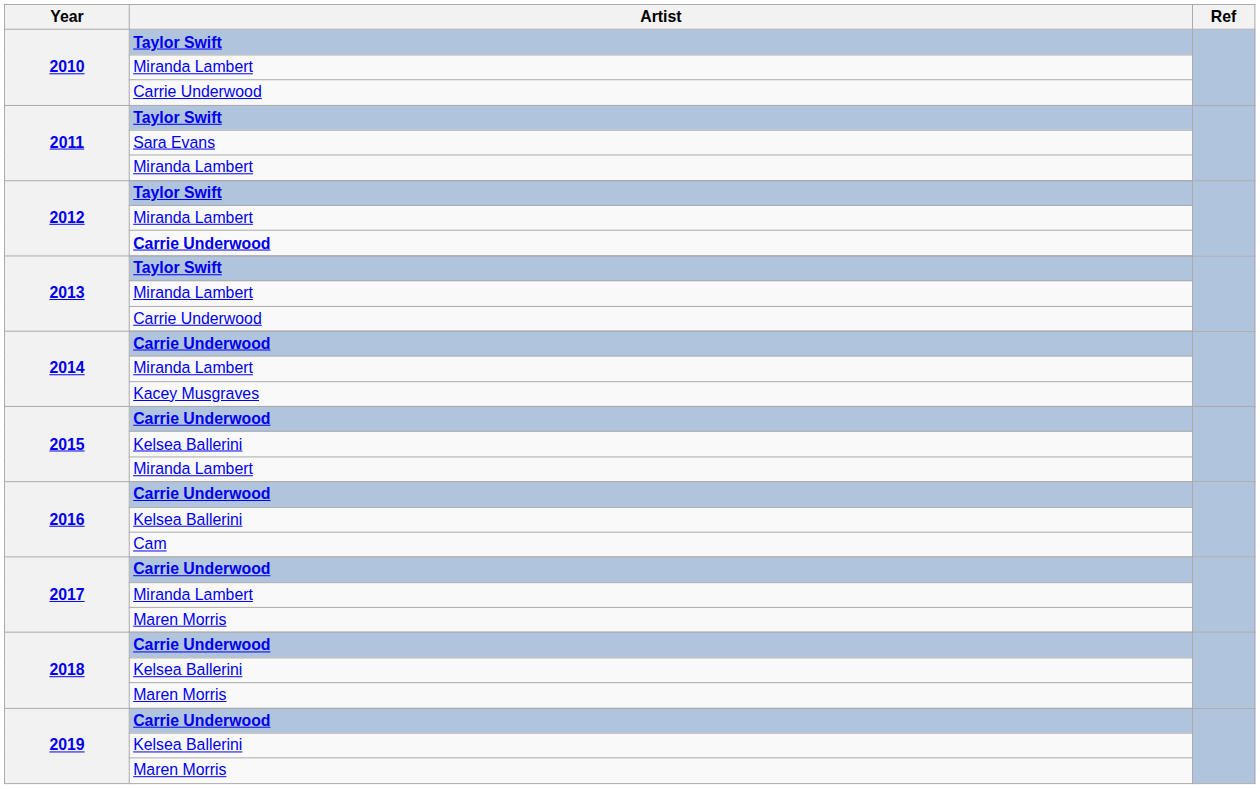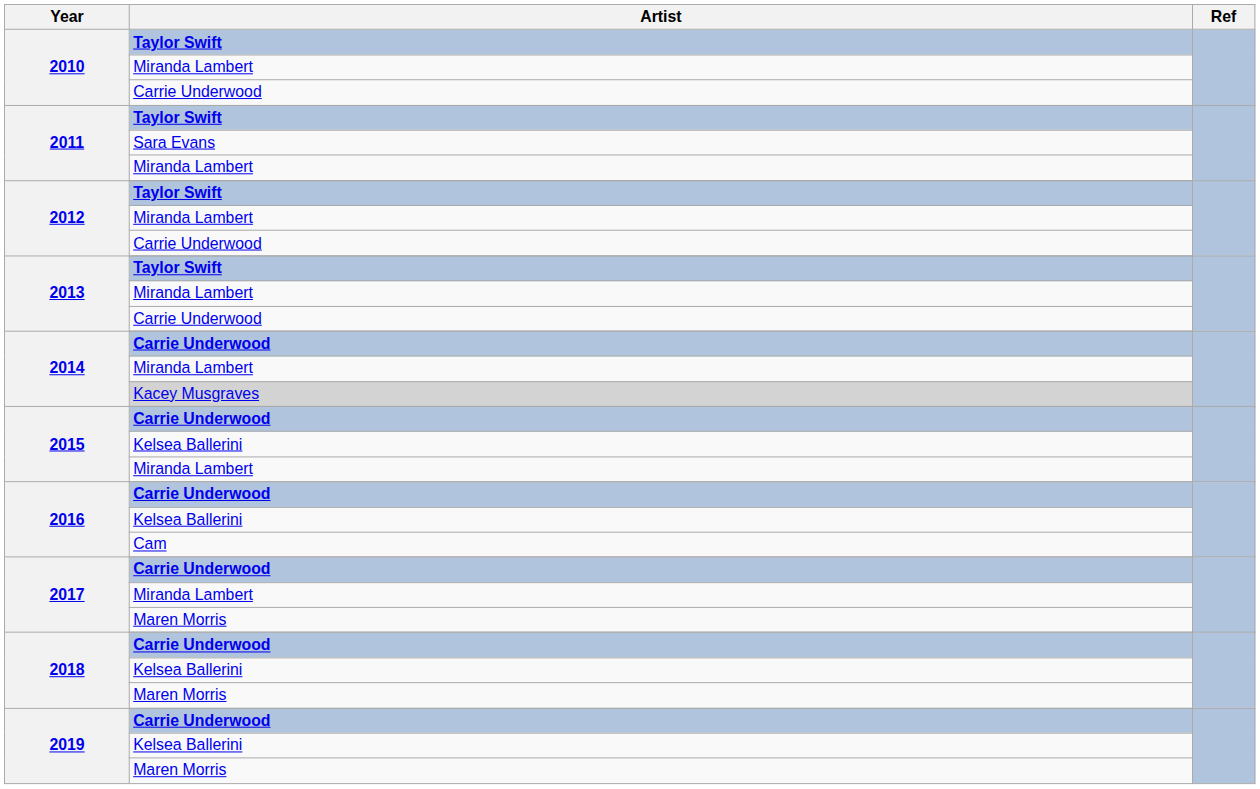(202, 243) bold -> (197, 243) normal
(196, 393) no background -> (196, 393) lightgrey background
